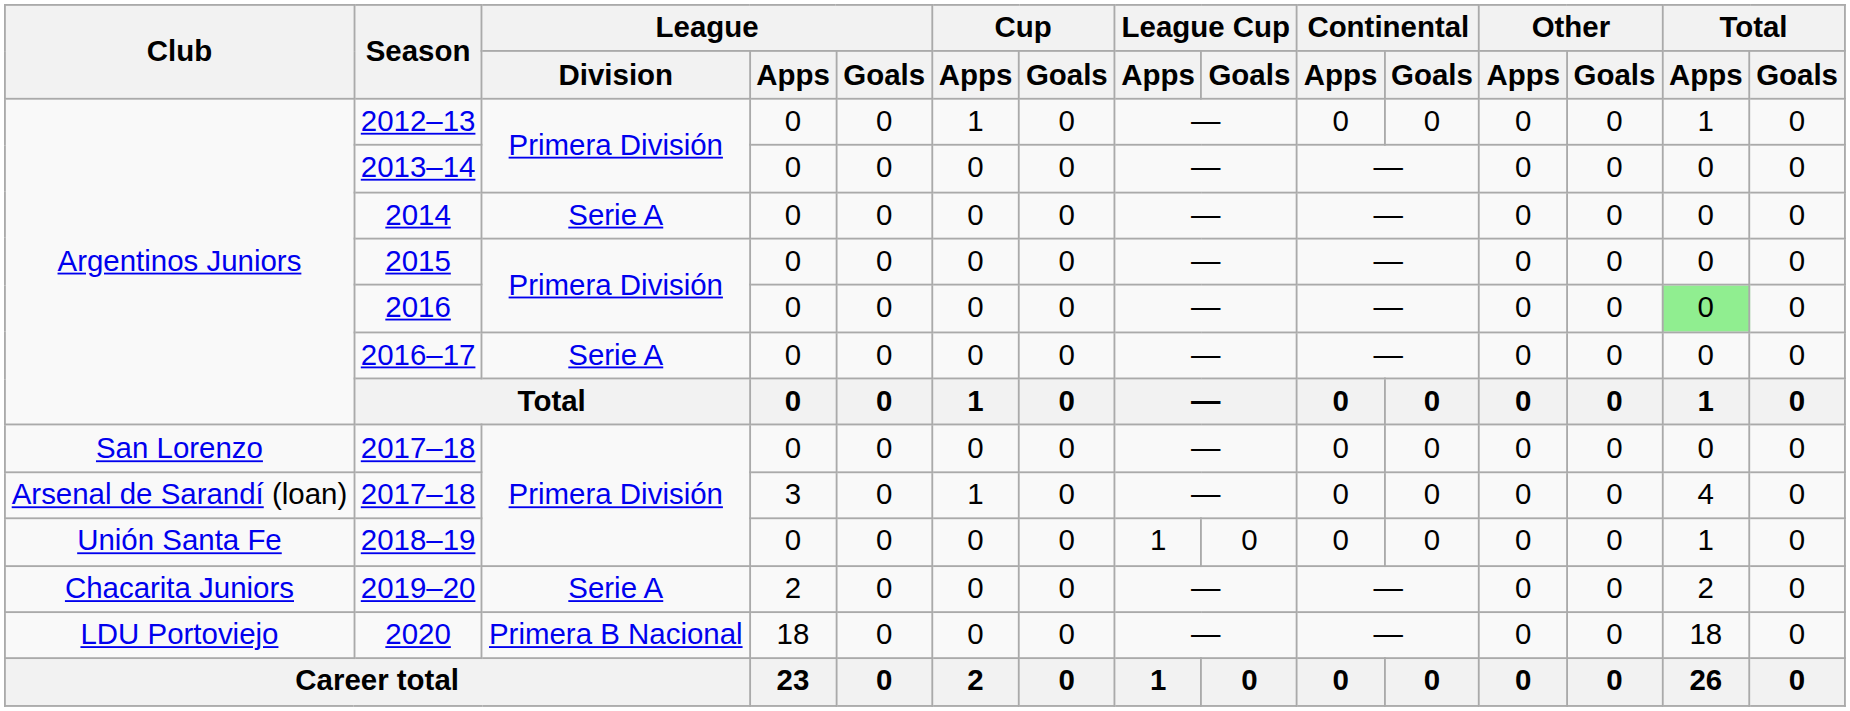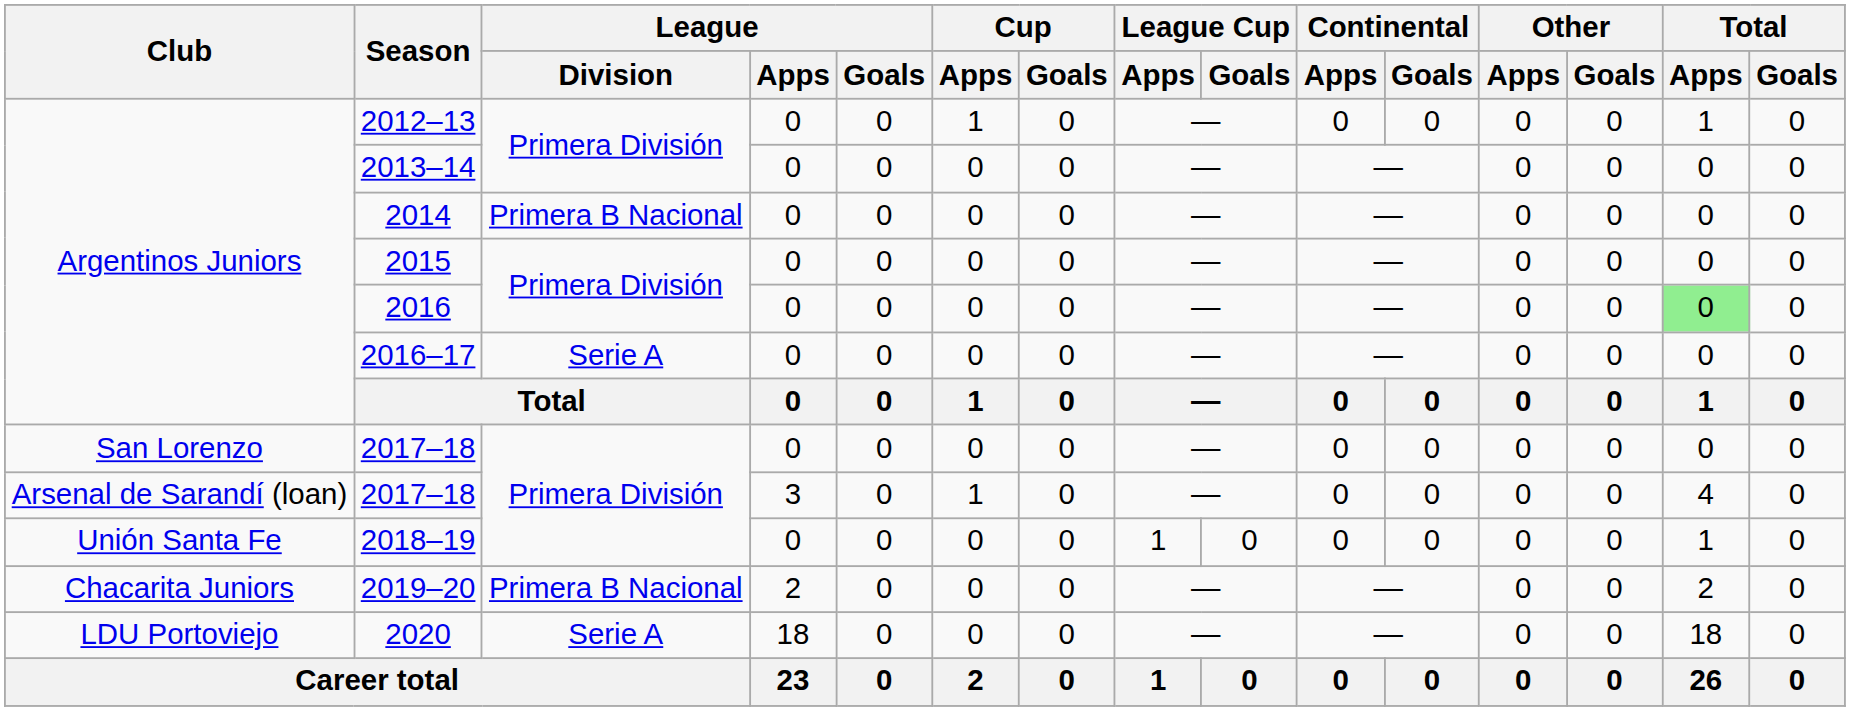(616, 214) Serie A -> (616, 214) Primera B Nacional
(616, 588) Serie A -> (616, 588) Primera B Nacional
(616, 634) Primera B Nacional -> (616, 634) Serie A
